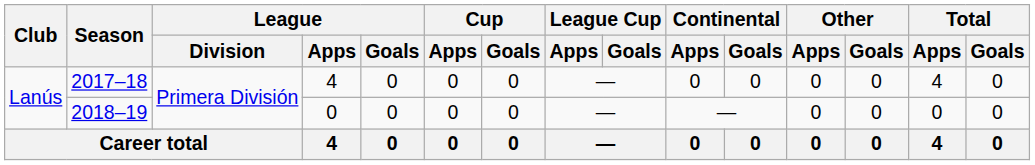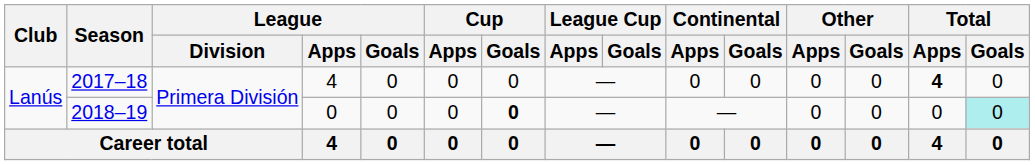(937, 81) normal -> (937, 81) bold
(513, 112) normal -> (513, 112) bold
(998, 112) no background -> (998, 112) paleturquoise background
